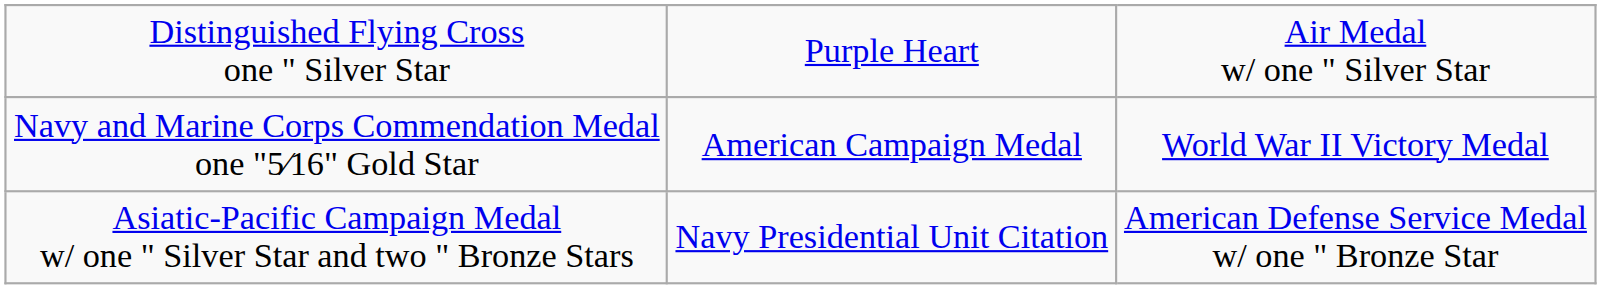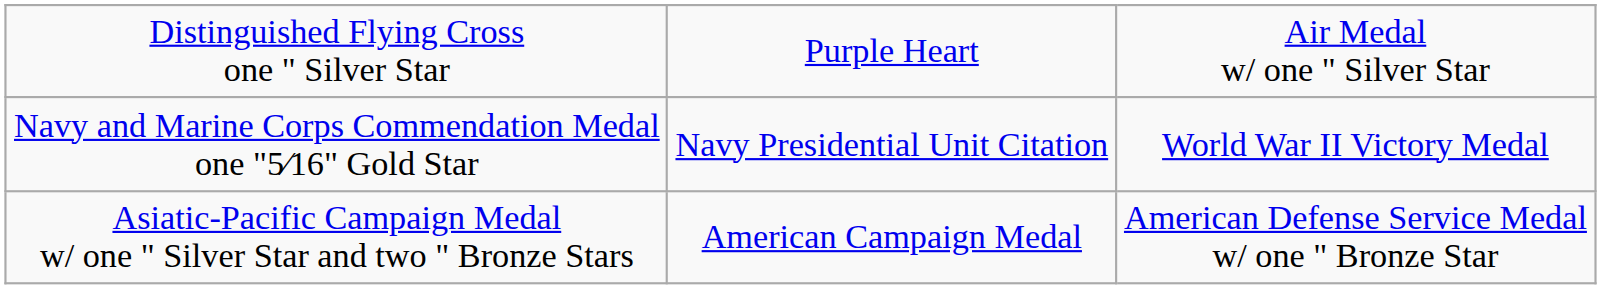(892, 143) American Campaign Medal -> (892, 143) Navy Presidential Unit Citation
(892, 236) Navy Presidential Unit Citation -> (892, 236) American Campaign Medal
